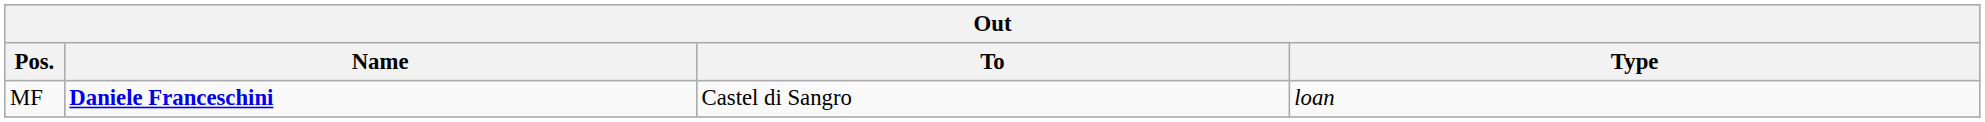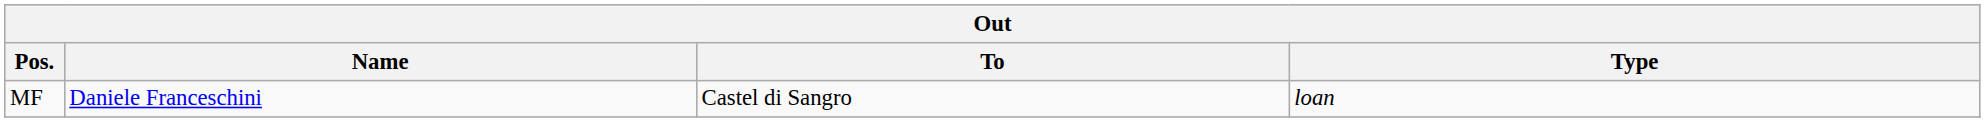(171, 98) bold -> (166, 98) normal
